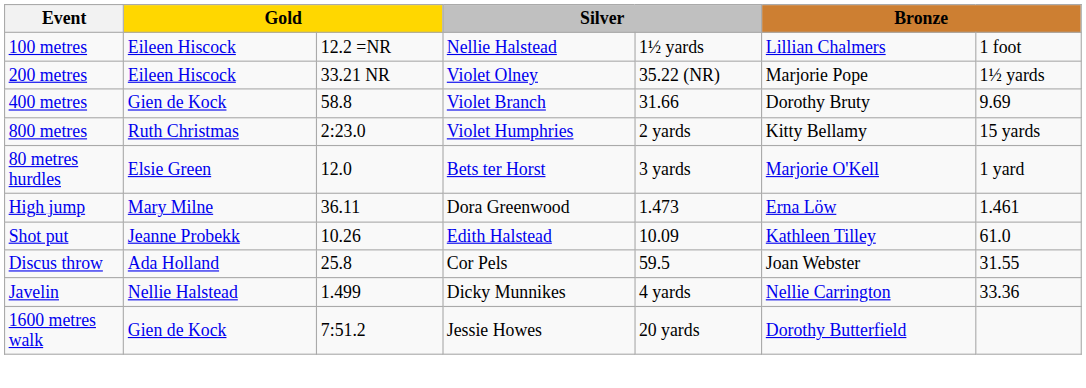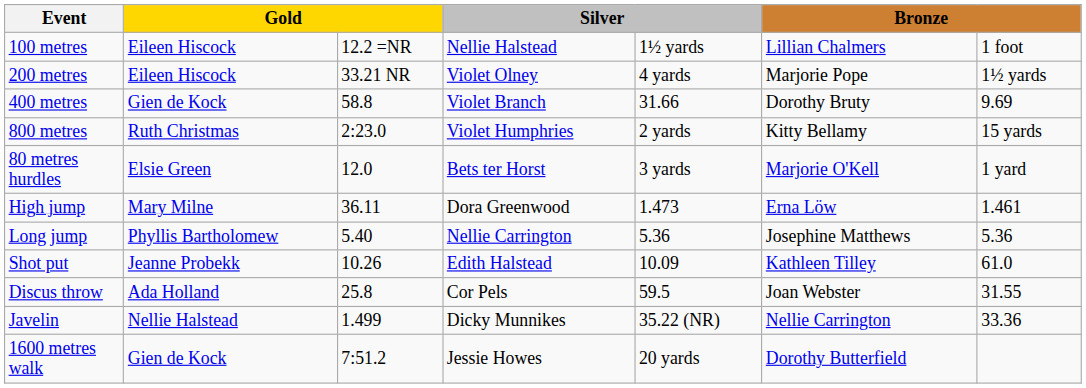(679, 74) 35.22 (NR) -> (665, 74) 4 yards
+ row: (48, 235)
(665, 292) 4 yards -> (679, 320) 35.22 (NR)
